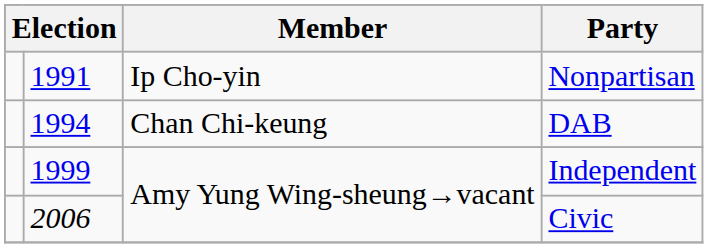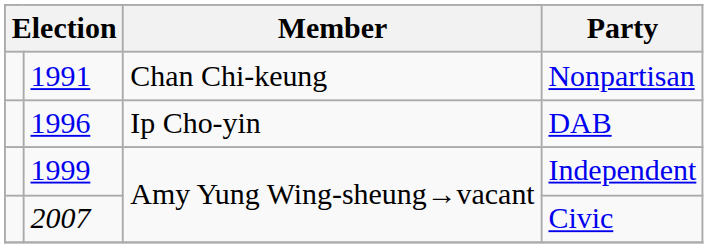(196, 75) Ip Cho-yin -> (229, 75) Chan Chi-keung
(60, 123) 1994 -> (60, 123) 1996
(229, 123) Chan Chi-keung -> (196, 123) Ip Cho-yin
(60, 218) 2006 -> (60, 218) 2007
